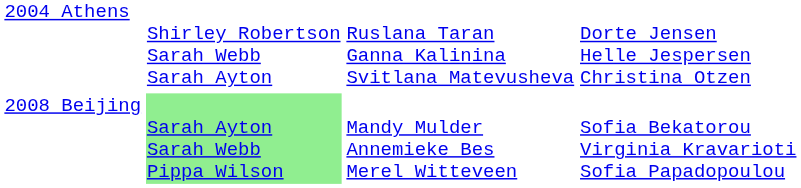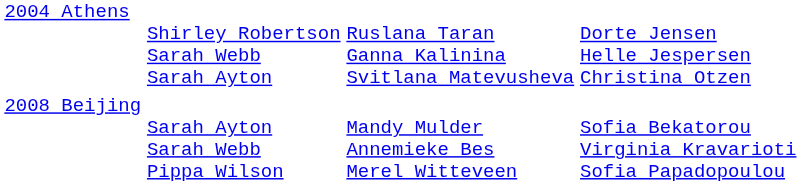(215, 150) lightgreen background -> (215, 150) no background
